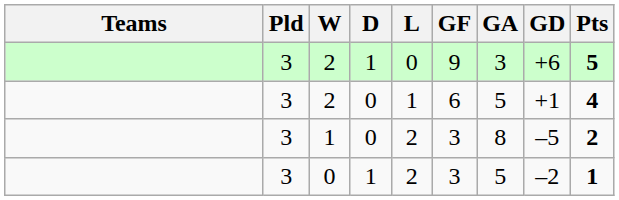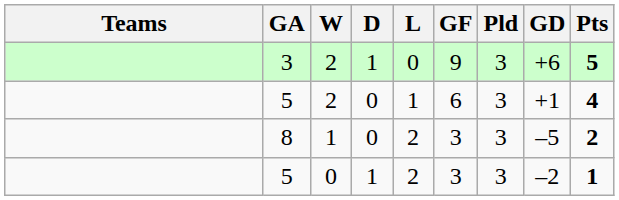columns swapped: (286, 23) <-> (500, 23)
